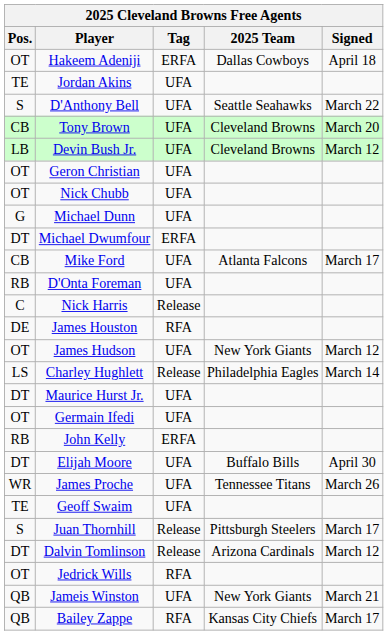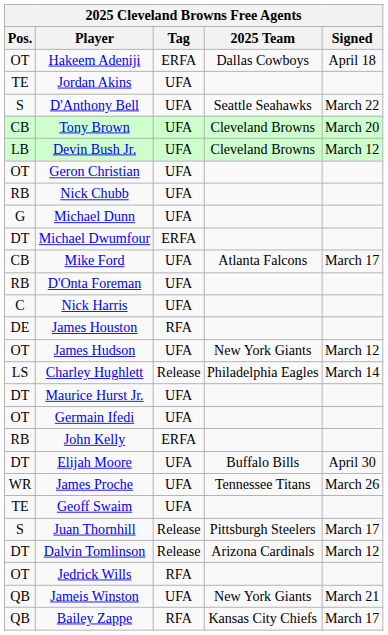(20, 194) OT -> (20, 194) RB
(179, 305) Release -> (179, 305) UFA
